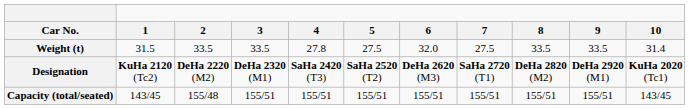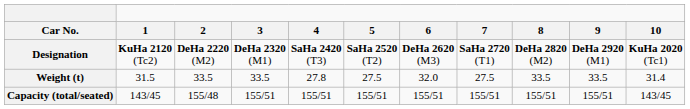rows swapped: (60, 71) <-> (60, 48)
